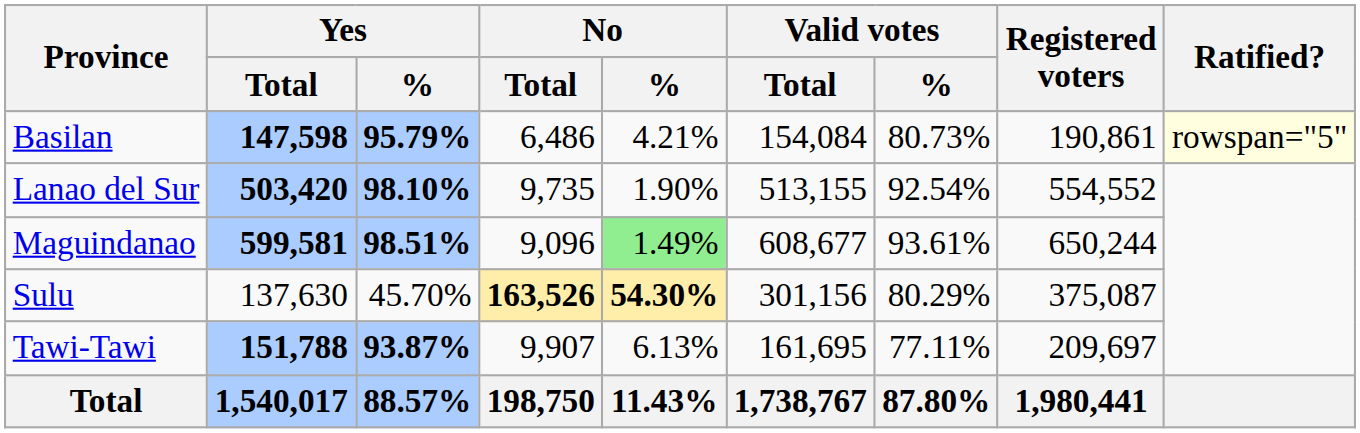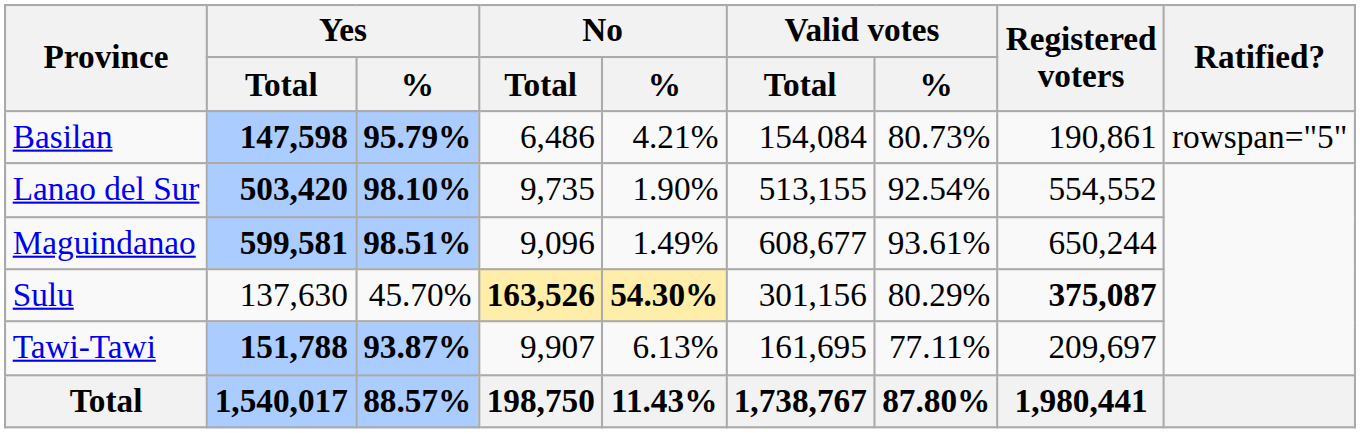(1260, 136) lightyellow background -> (1260, 136) no background
(675, 242) lightgreen background -> (675, 242) no background
(1103, 294) normal -> (1103, 294) bold
